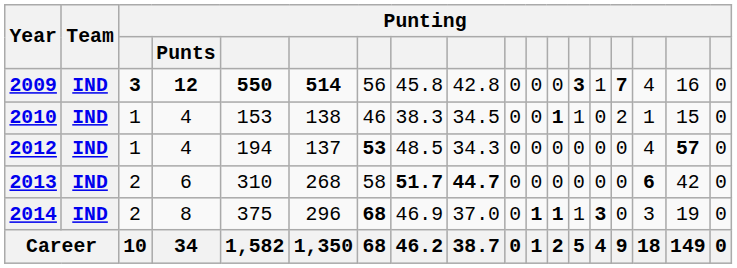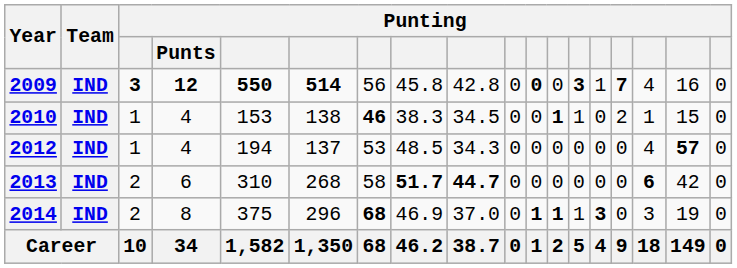(536, 85) normal -> (536, 85) bold
(374, 117) normal -> (374, 117) bold
(374, 150) bold -> (374, 150) normal
